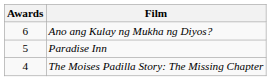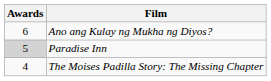(25, 48) no background -> (25, 48) lightgrey background
